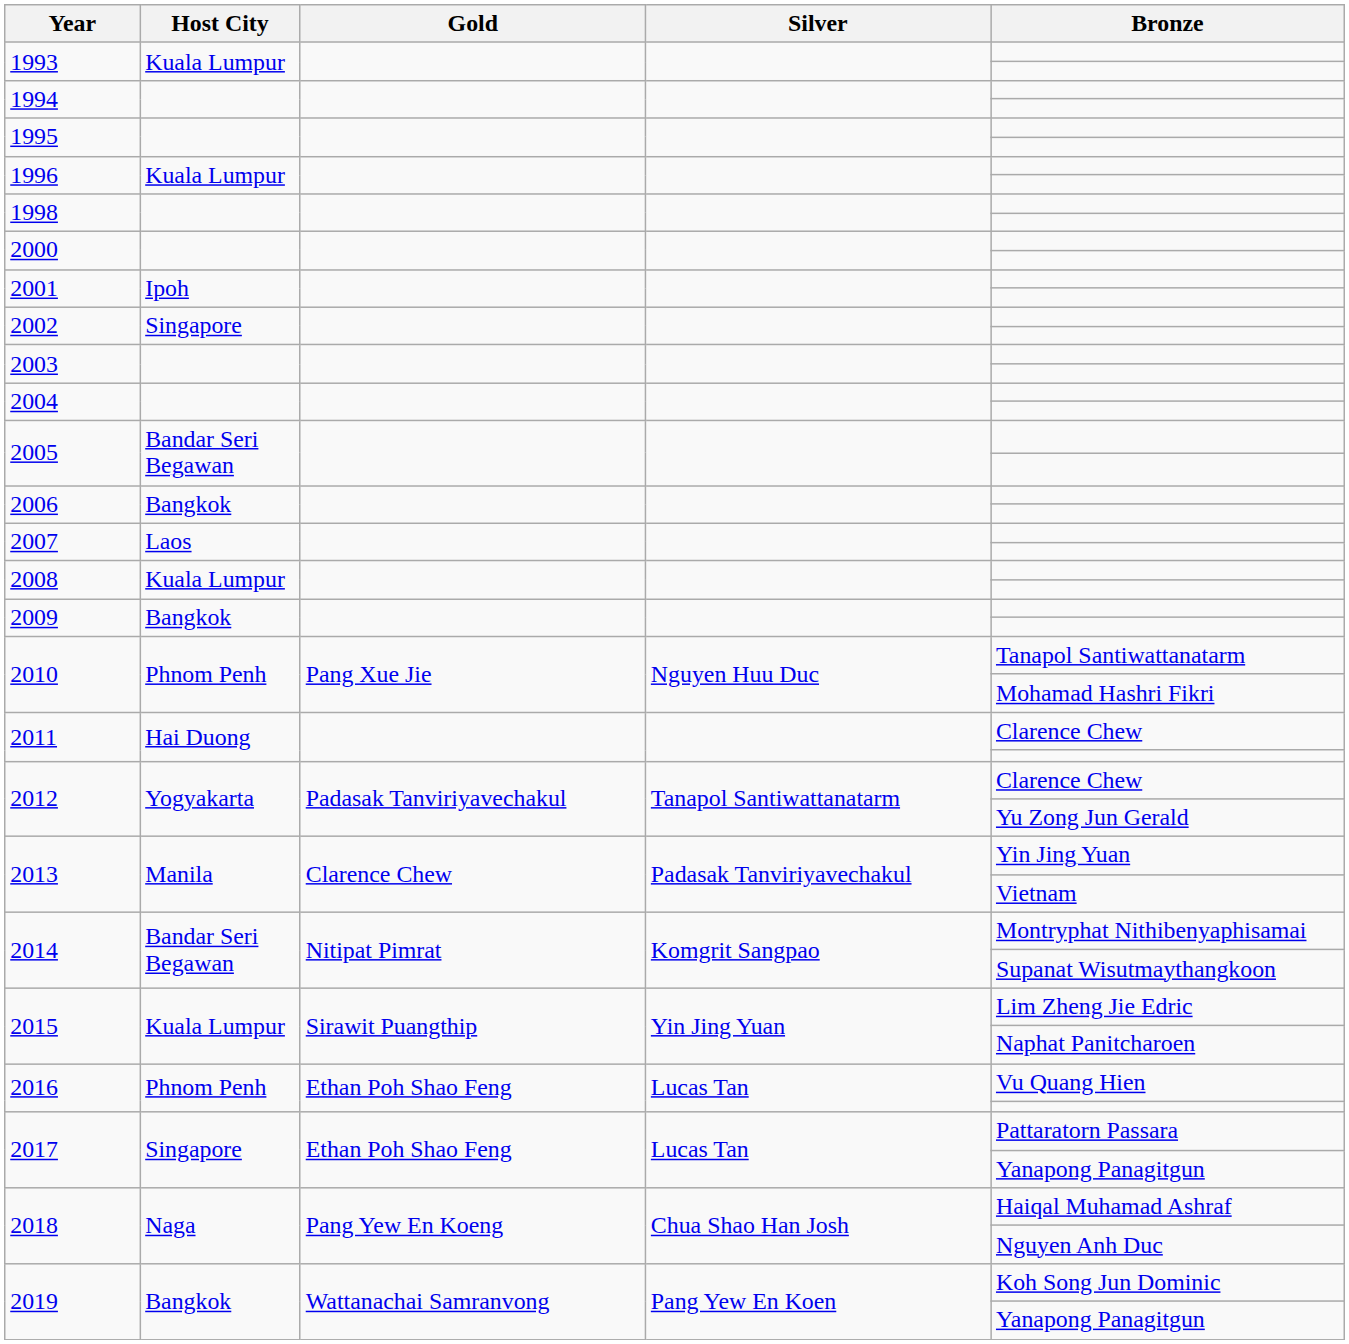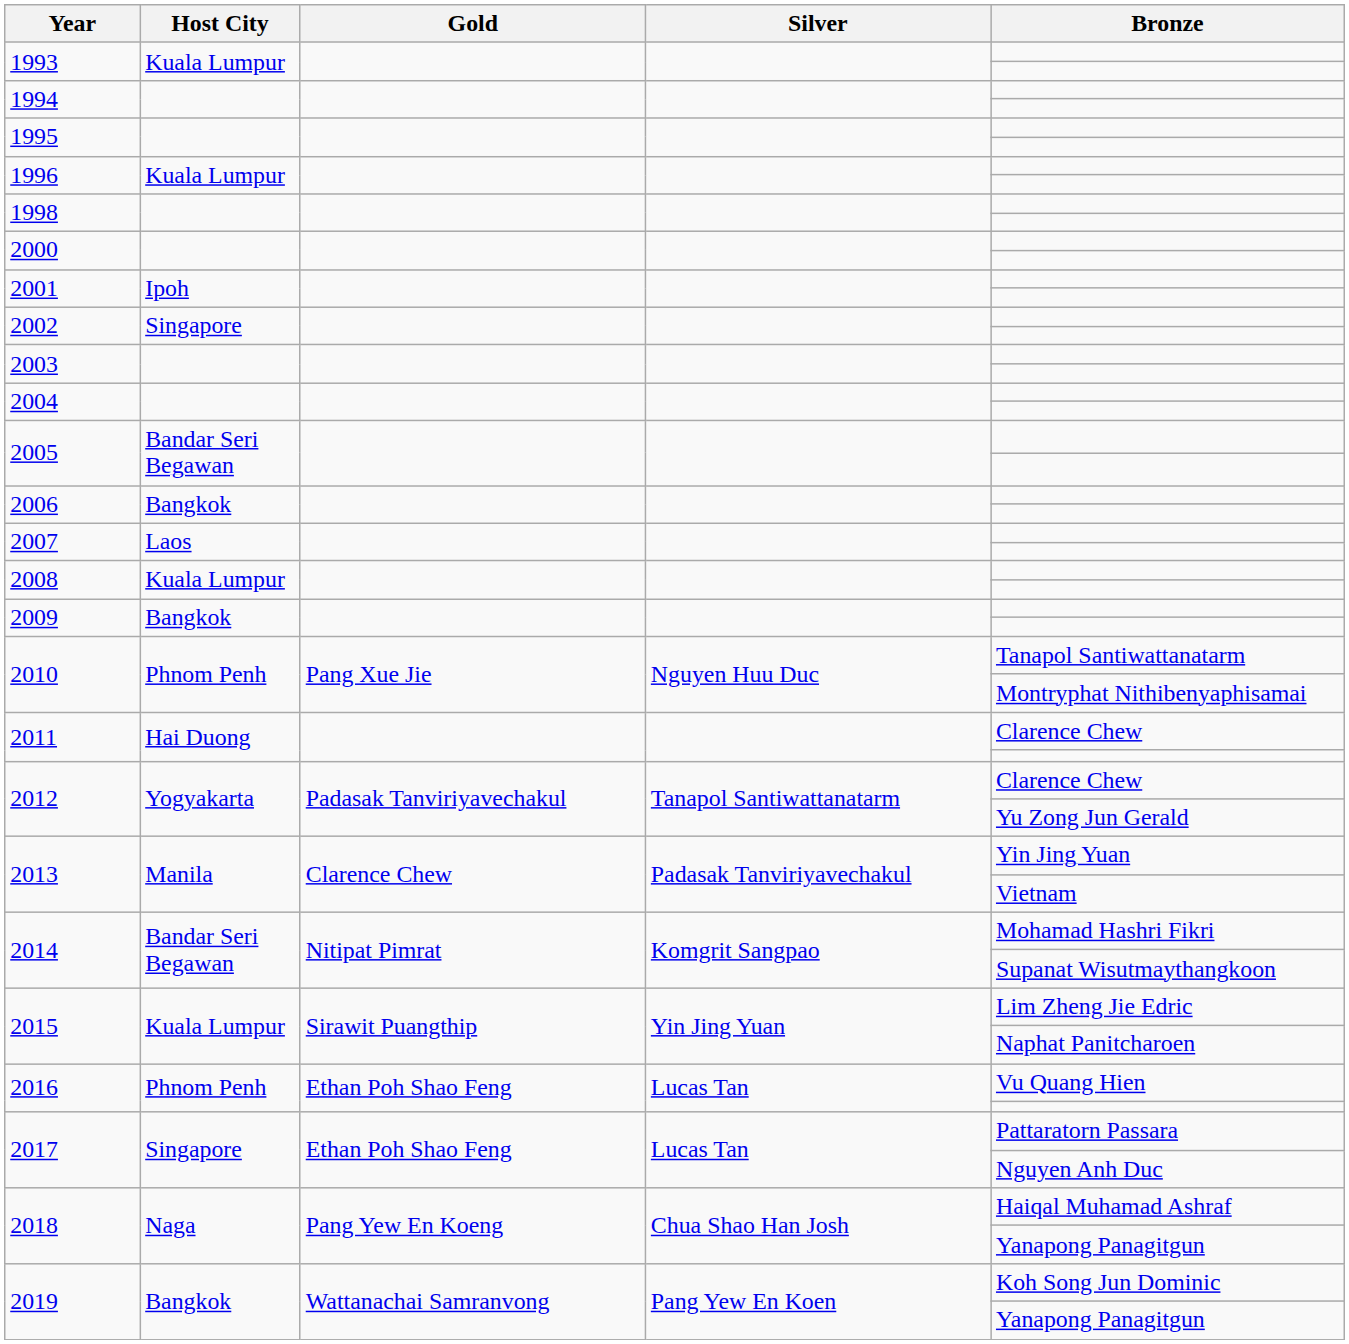(1105, 692) Mohamad Hashri Fikri -> (1151, 692) Montryphat Nithibenyaphisamai
(1151, 930) Montryphat Nithibenyaphisamai -> (1105, 930) Mohamad Hashri Fikri
(1100, 1168) Yanapong Panagitgun -> (1079, 1168) Nguyen Anh Duc
(1079, 1244) Nguyen Anh Duc -> (1100, 1244) Yanapong Panagitgun
